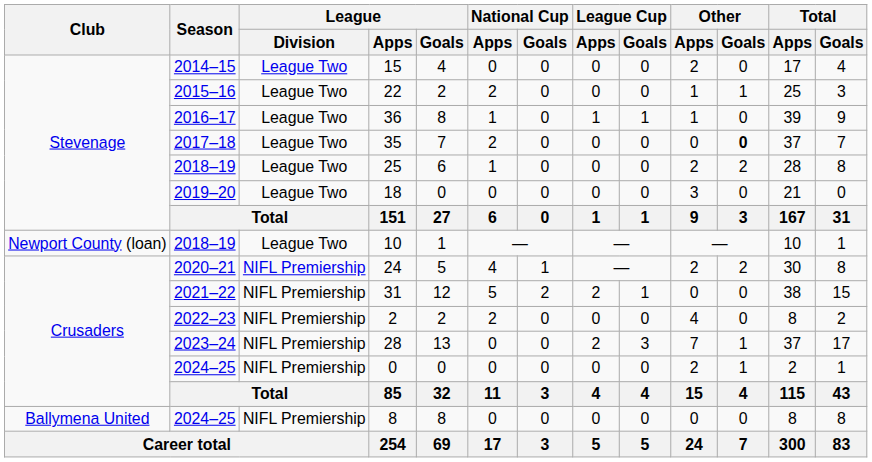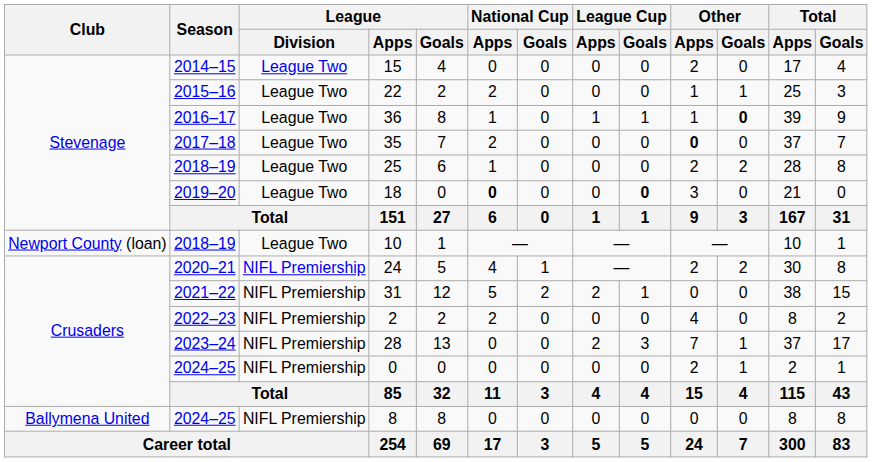(743, 117) normal -> (743, 117) bold
(694, 142) normal -> (694, 142) bold
(743, 142) bold -> (743, 142) normal
(492, 192) normal -> (492, 192) bold
(645, 192) normal -> (645, 192) bold
